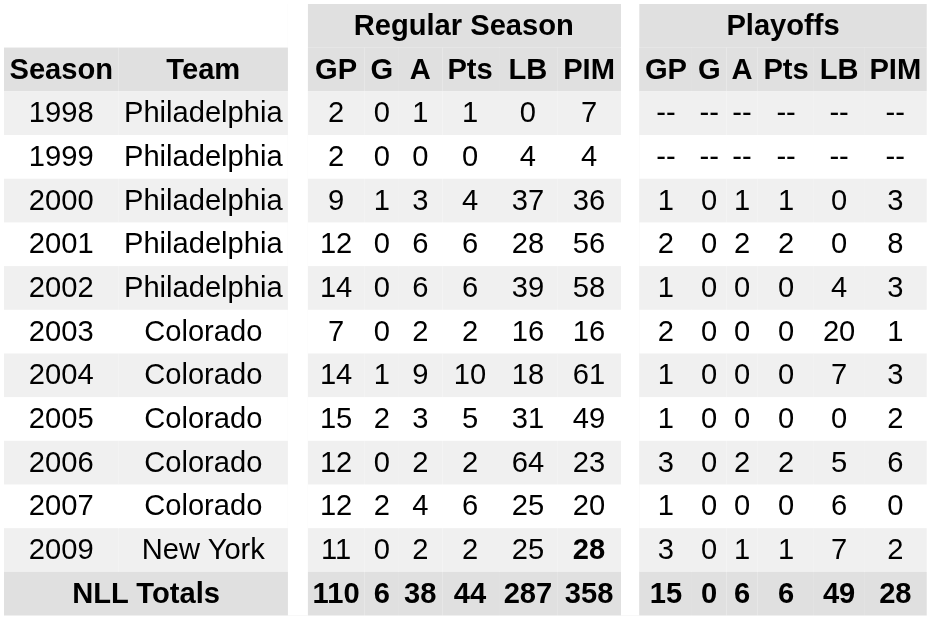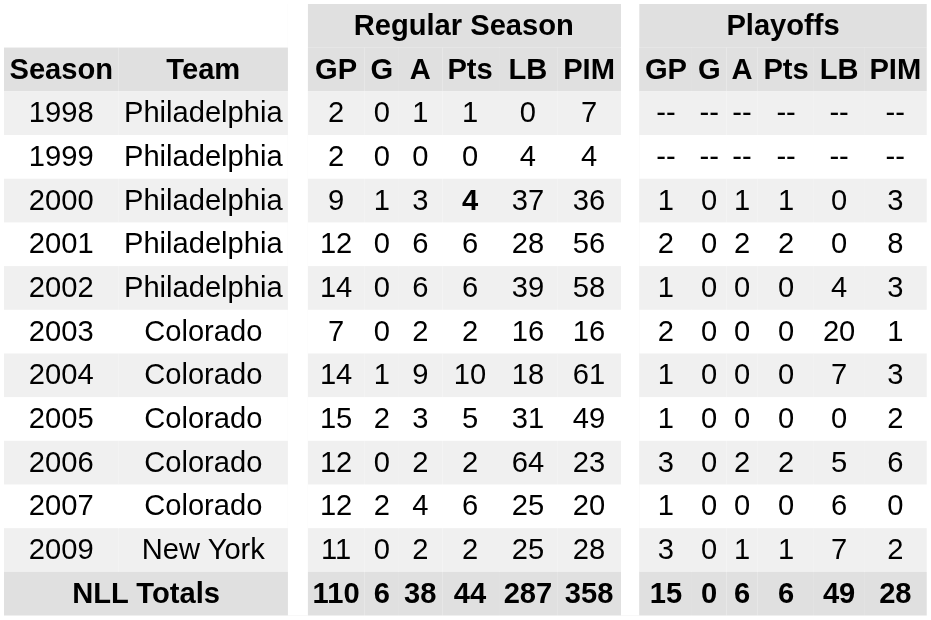(470, 200) normal -> (470, 200) bold
(589, 549) bold -> (589, 549) normal
